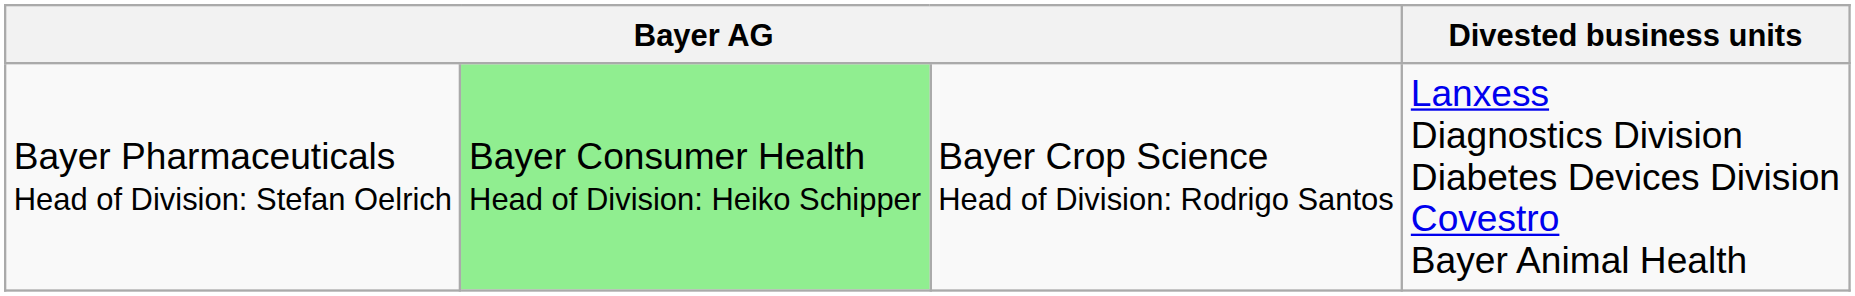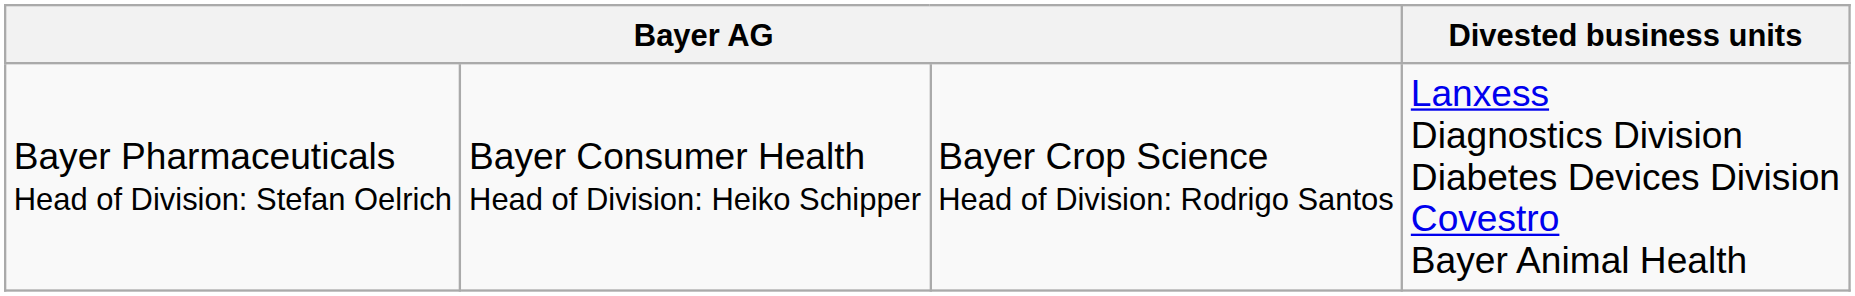(695, 176) lightgreen background -> (695, 176) no background
